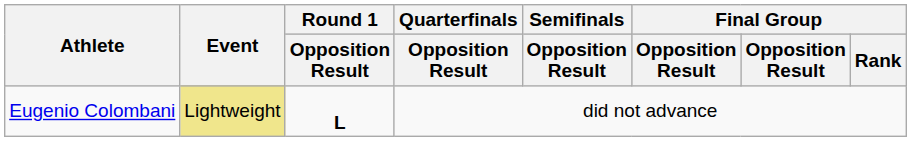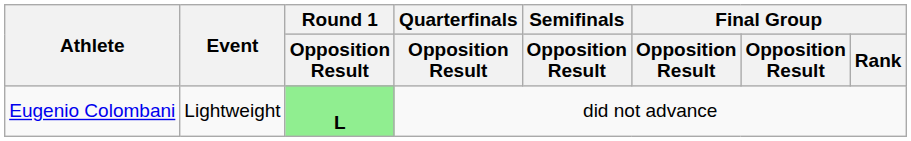(232, 111) khaki background -> (232, 111) no background
(340, 121) no background -> (340, 121) lightgreen background
